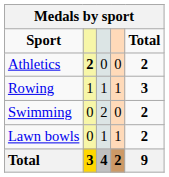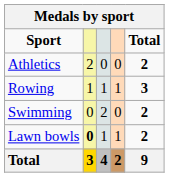(90, 64) bold -> (90, 64) normal
(90, 136) normal -> (90, 136) bold
